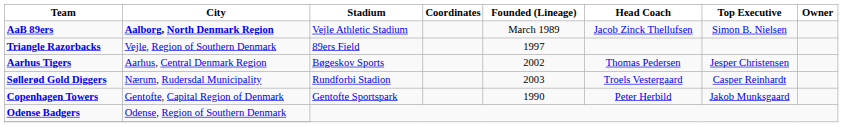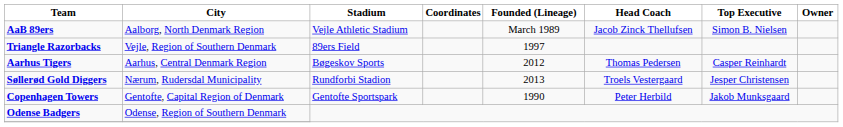(199, 29) bold -> (194, 29) normal
(534, 63) 2002 -> (534, 63) 2012
(750, 63) Jesper Christensen -> (750, 63) Casper Reinhardt
(534, 79) 2003 -> (534, 79) 2013
(750, 79) Casper Reinhardt -> (750, 79) Jesper Christensen
